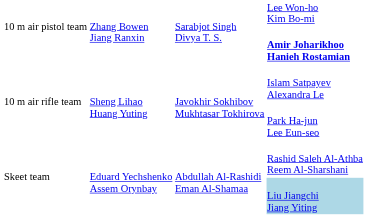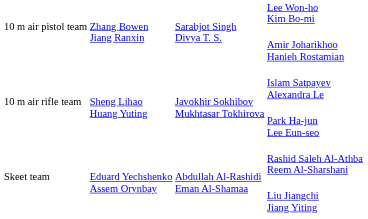(309, 51) bold -> (306, 51) normal
(293, 202) lightblue background -> (293, 202) no background
